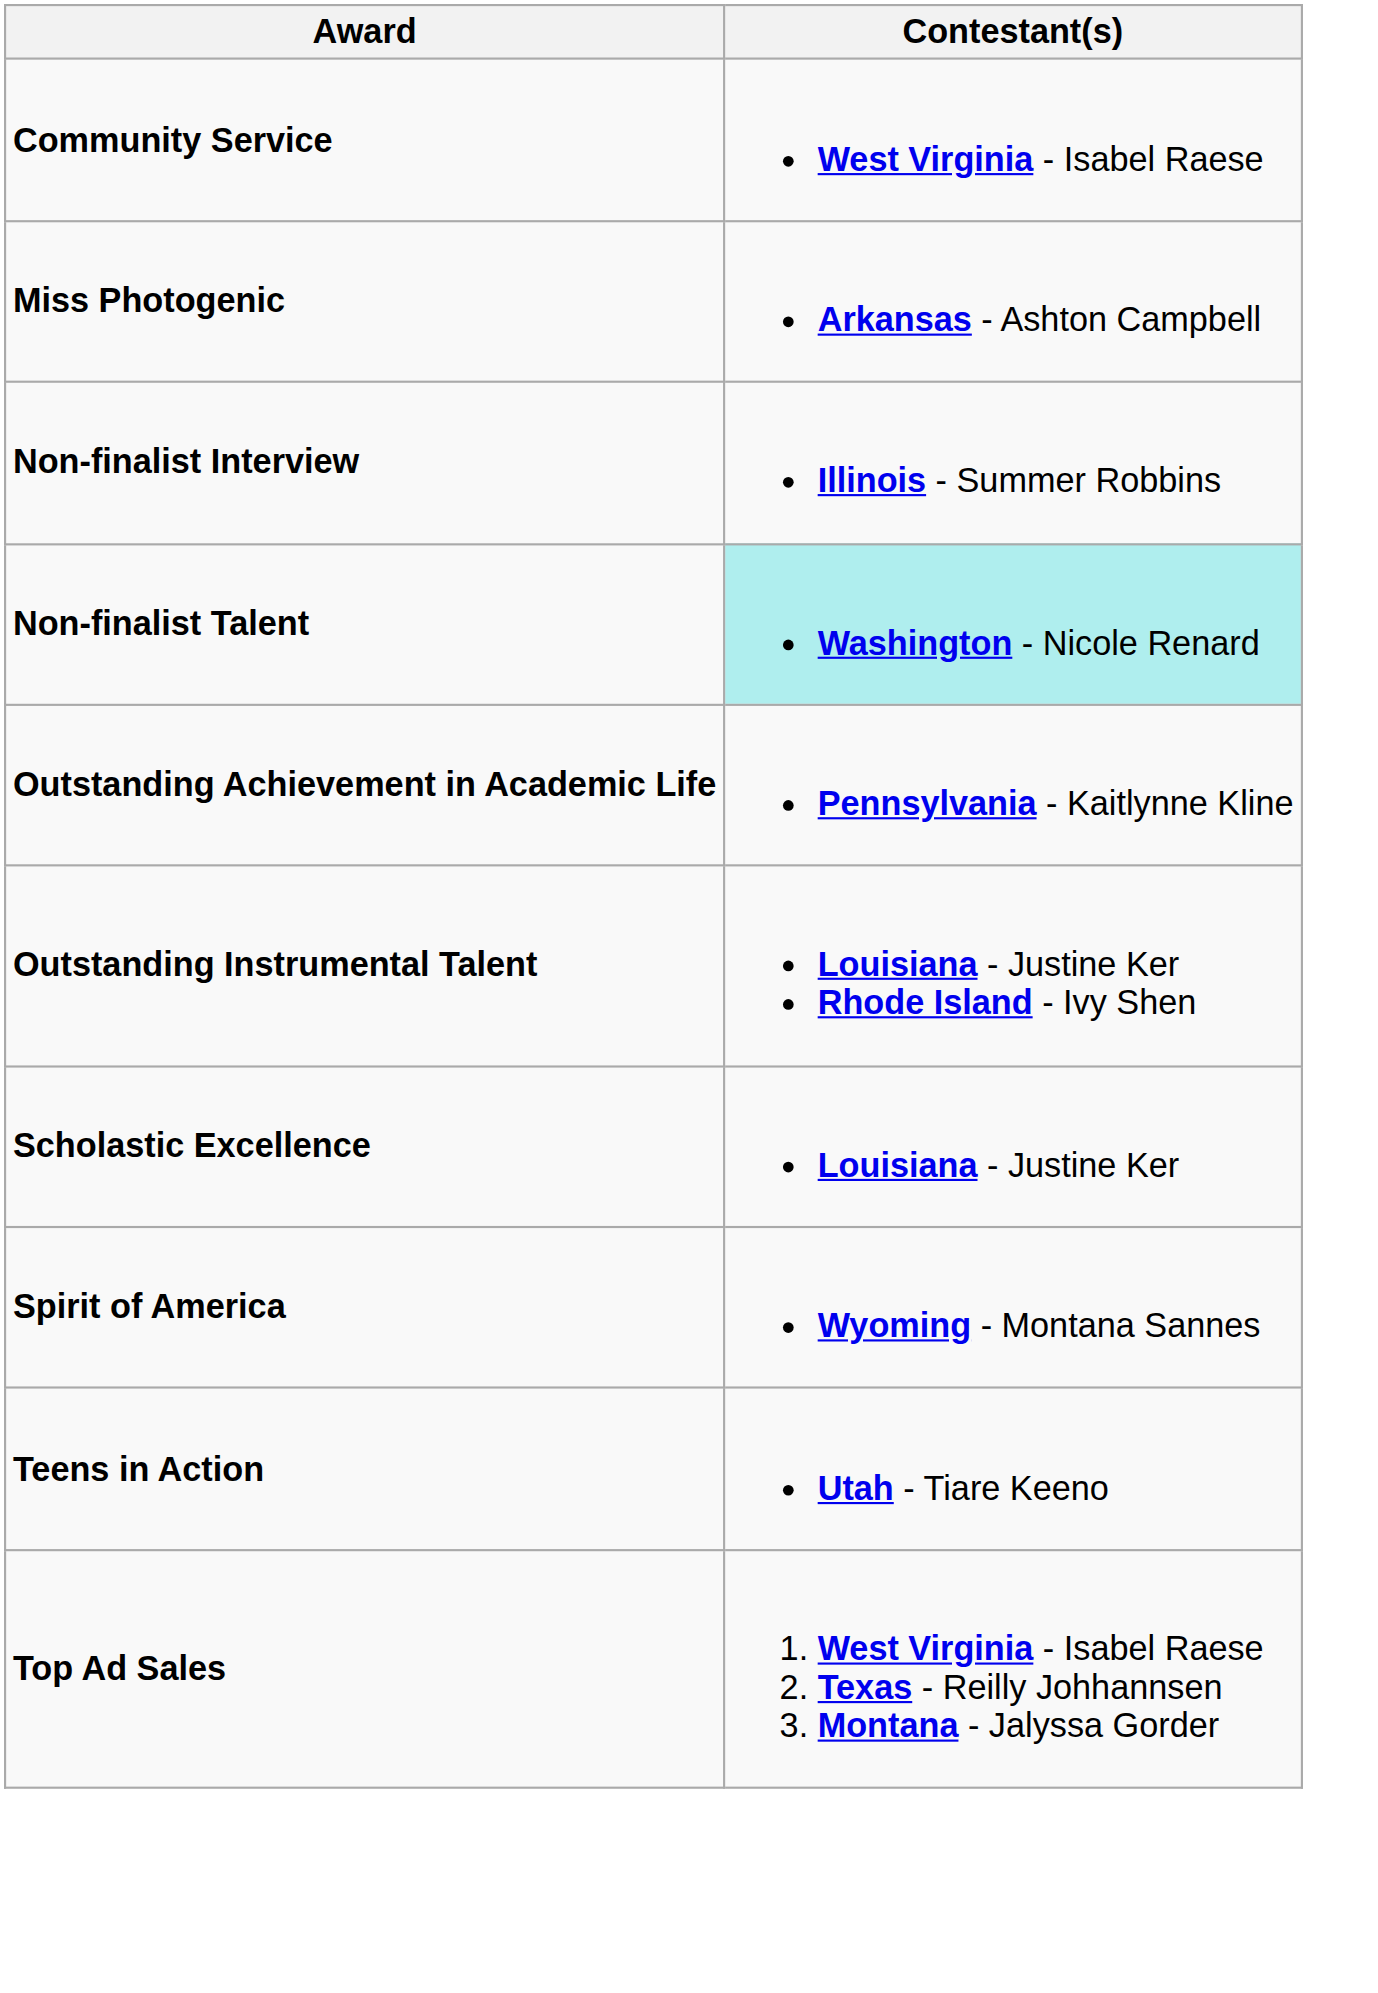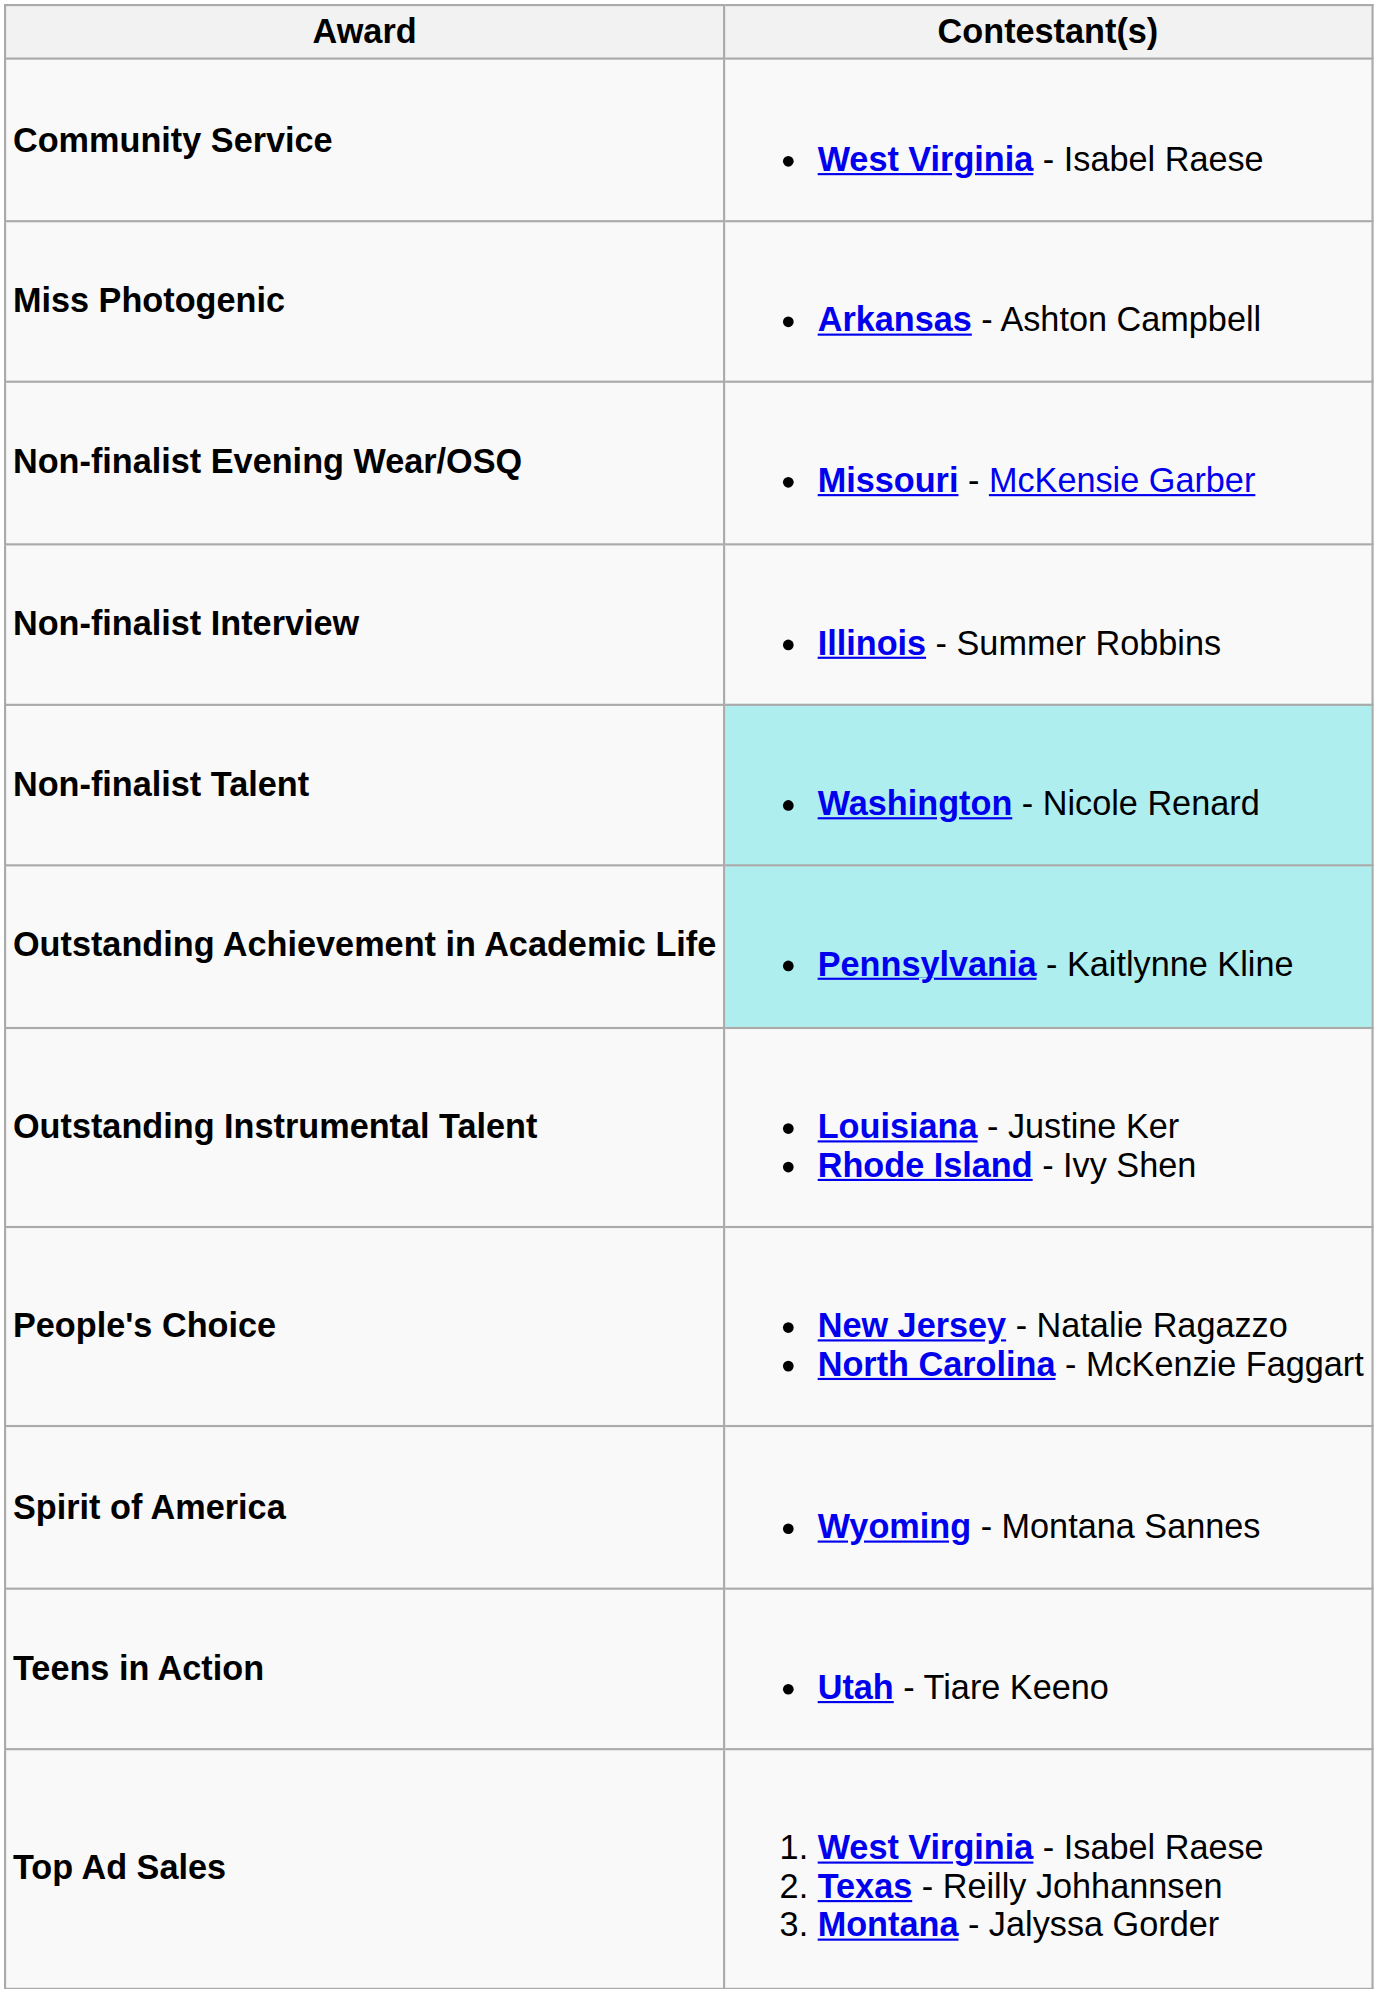+ row: (268, 462)
(1013, 804) no background -> (1048, 966) paleturquoise background
+ row: (145, 1326)
- row: (192, 1145)
